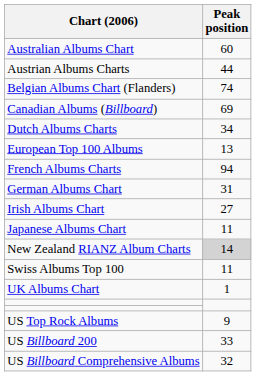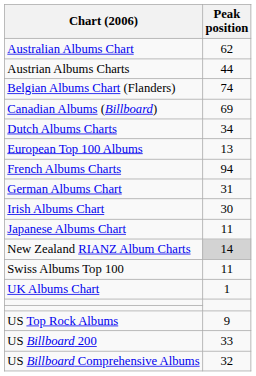(227, 48) 60 -> (227, 48) 62
(227, 209) 27 -> (227, 209) 30
